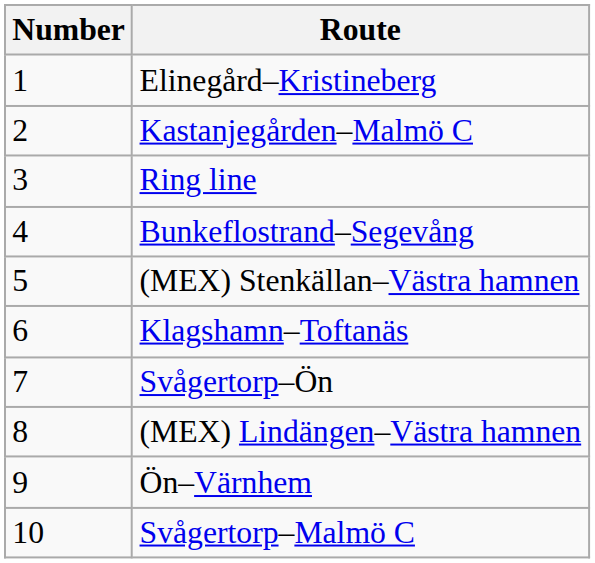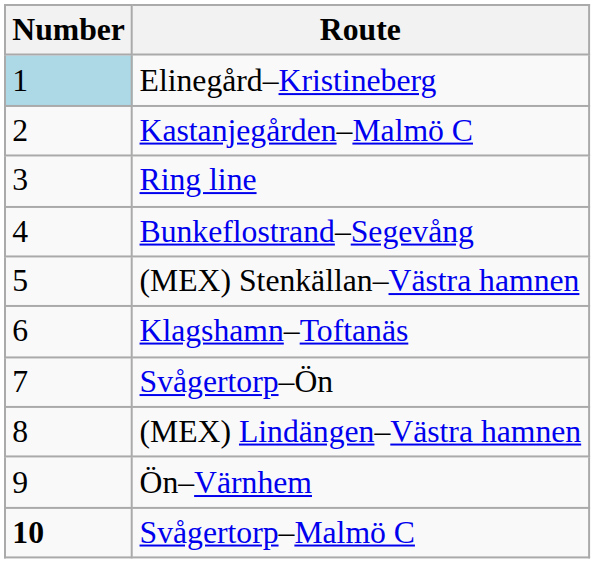(20, 79) no background -> (20, 79) lightblue background
(28, 532) normal -> (28, 532) bold
